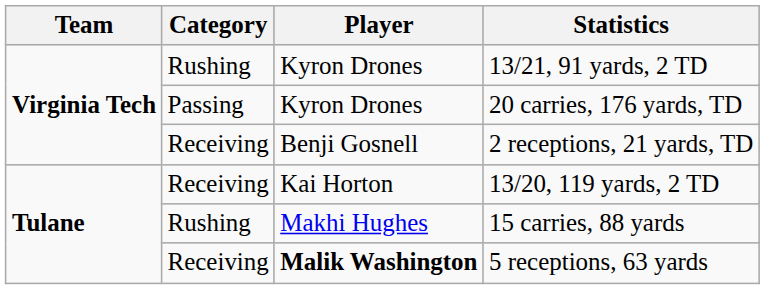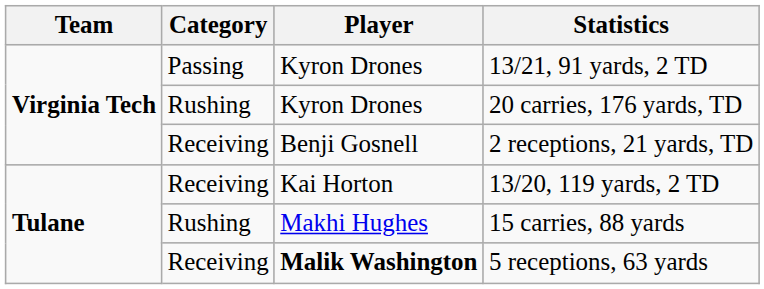(209, 64) Rushing -> (206, 64) Passing
(206, 104) Passing -> (209, 104) Rushing
